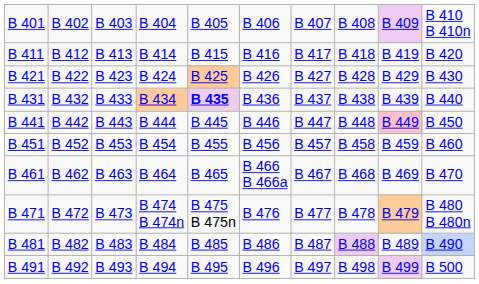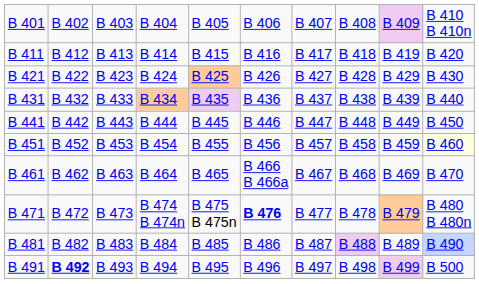(210, 99) bold -> (210, 99) normal
(400, 122) pink background -> (401, 122) no background
(444, 144) no background -> (445, 144) lightyellow background
(261, 213) normal -> (262, 213) bold
(70, 267) normal -> (71, 267) bold
